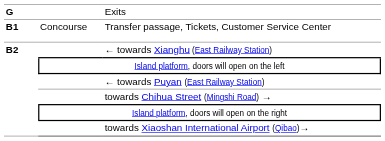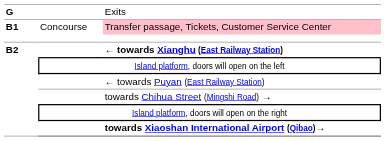(218, 27) no background -> (218, 27) pink background
(188, 49) normal -> (194, 49) bold
(207, 128) normal -> (215, 128) bold
